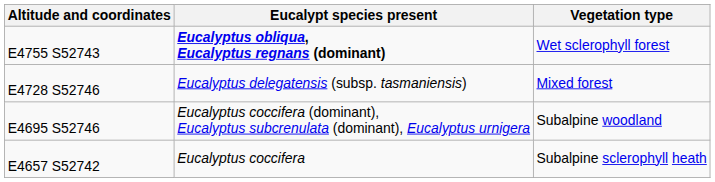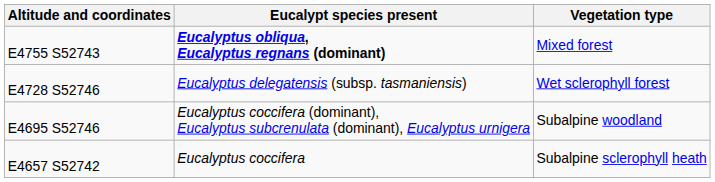(603, 45) Wet sclerophyll forest -> (574, 45) Mixed forest
(574, 83) Mixed forest -> (603, 83) Wet sclerophyll forest
